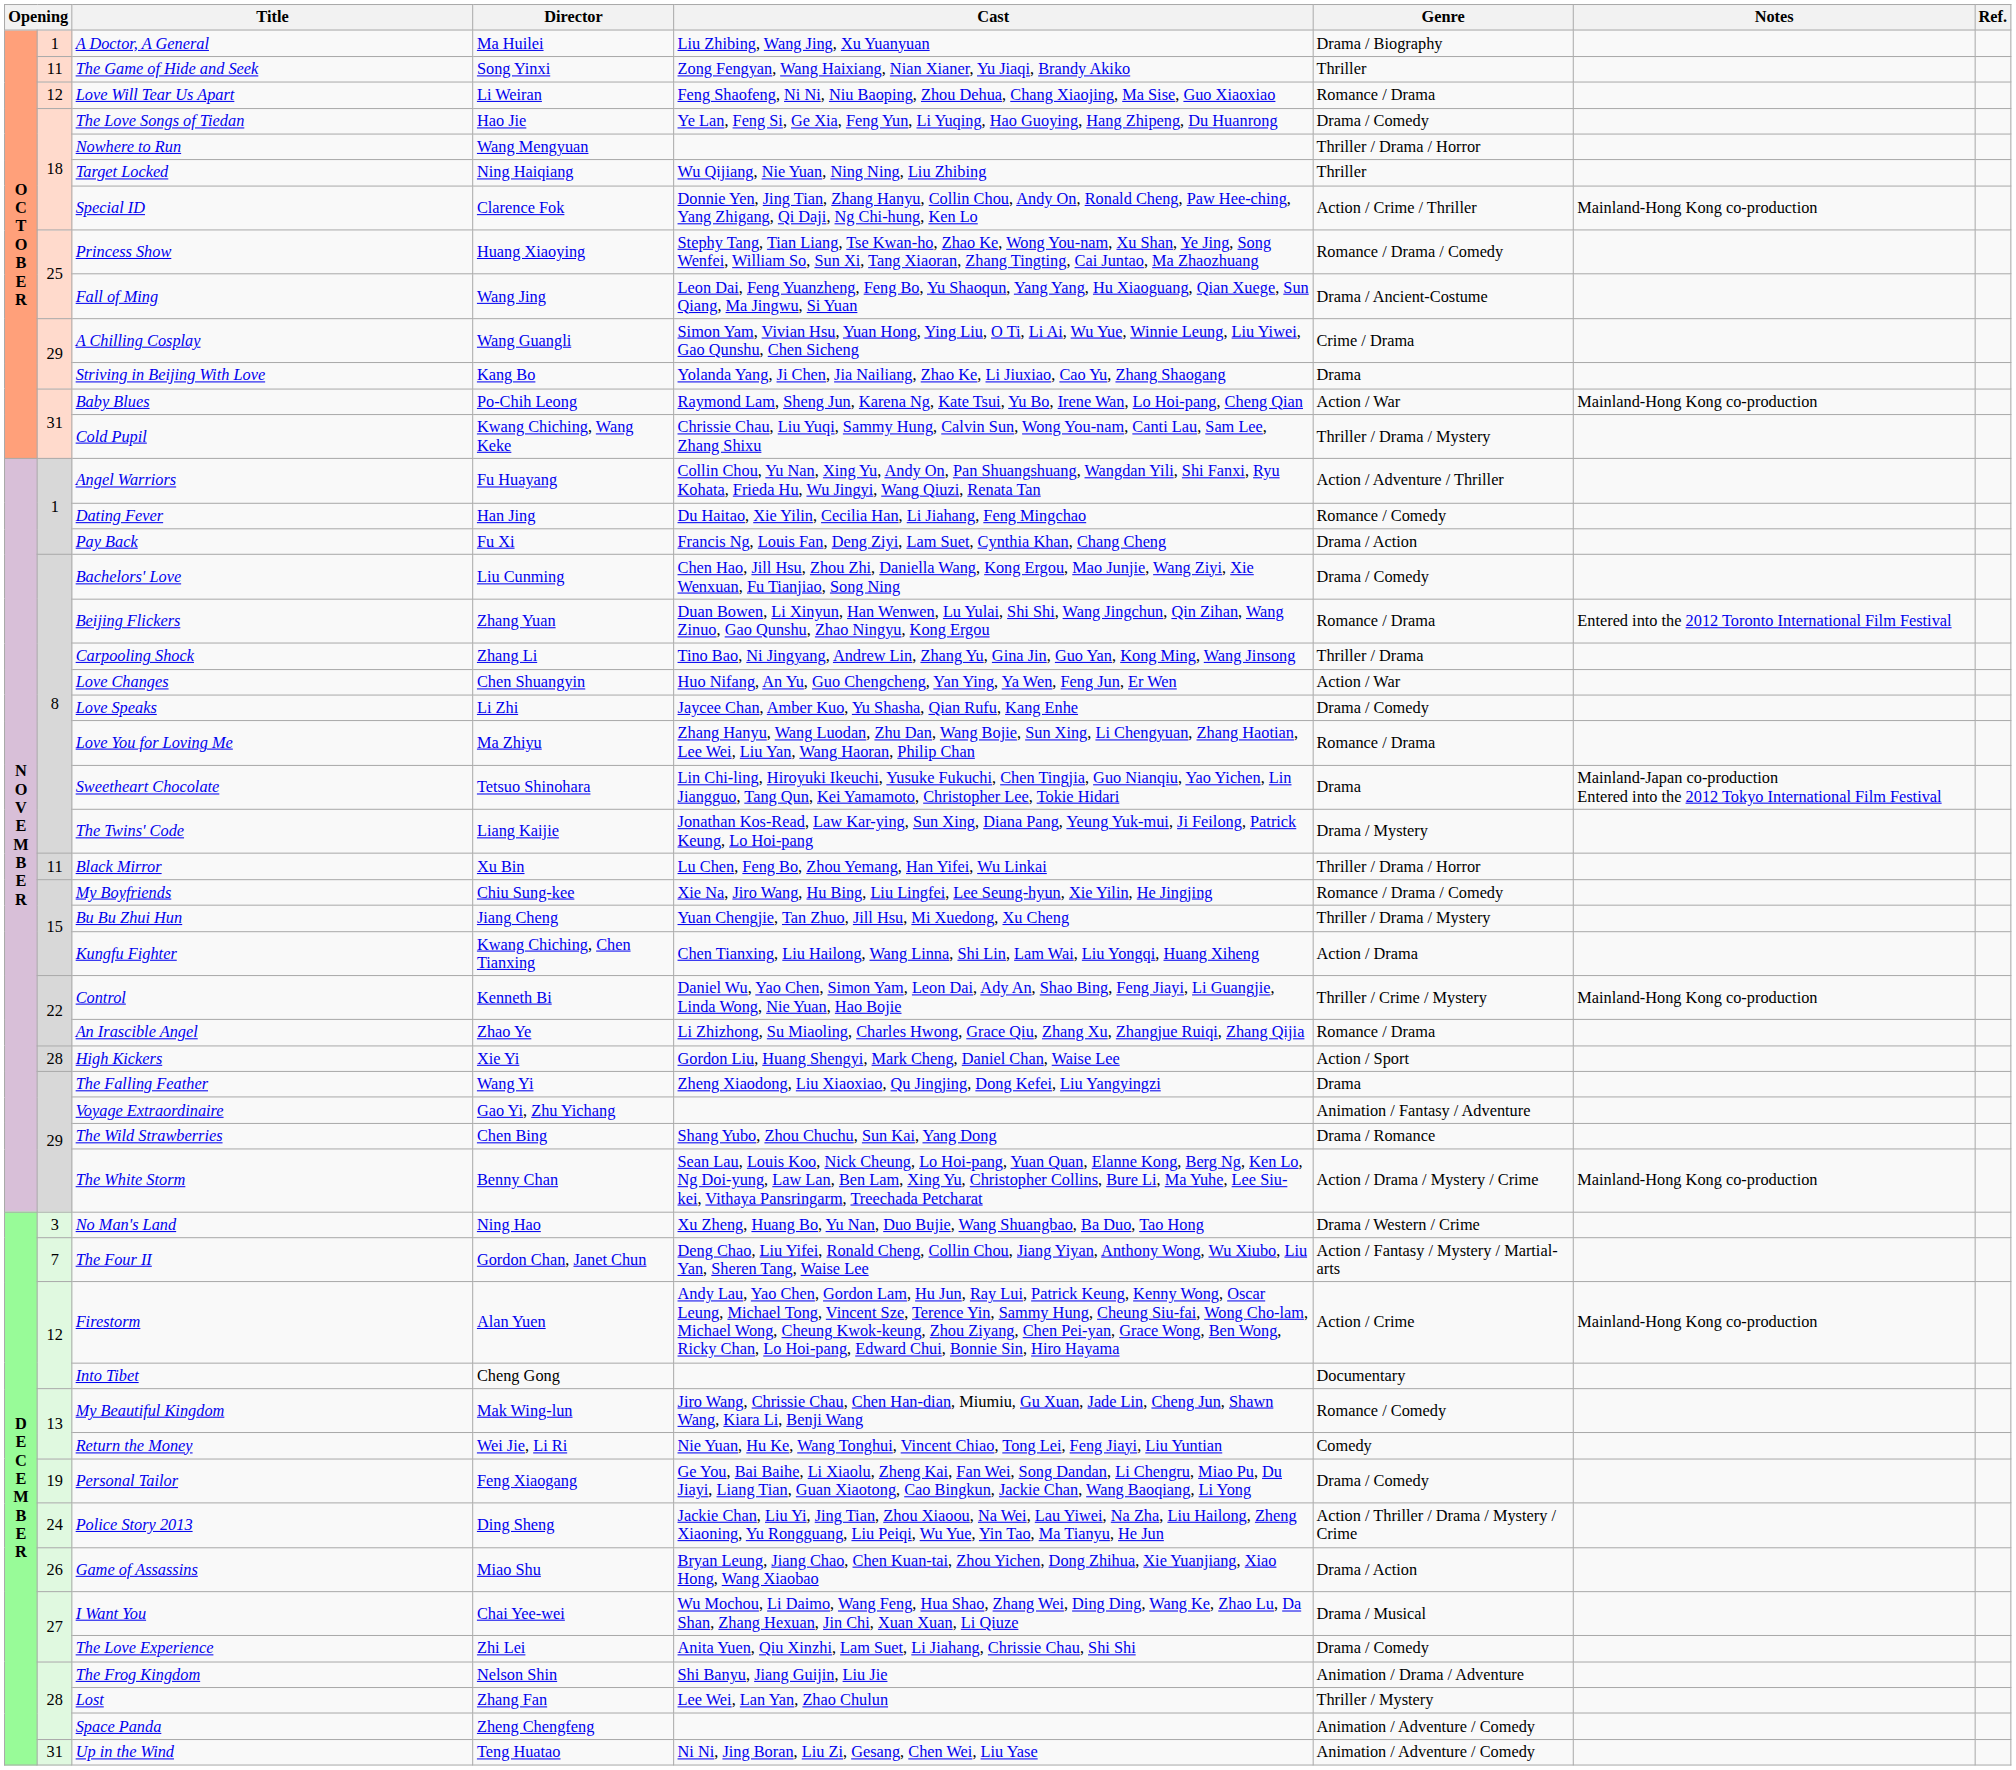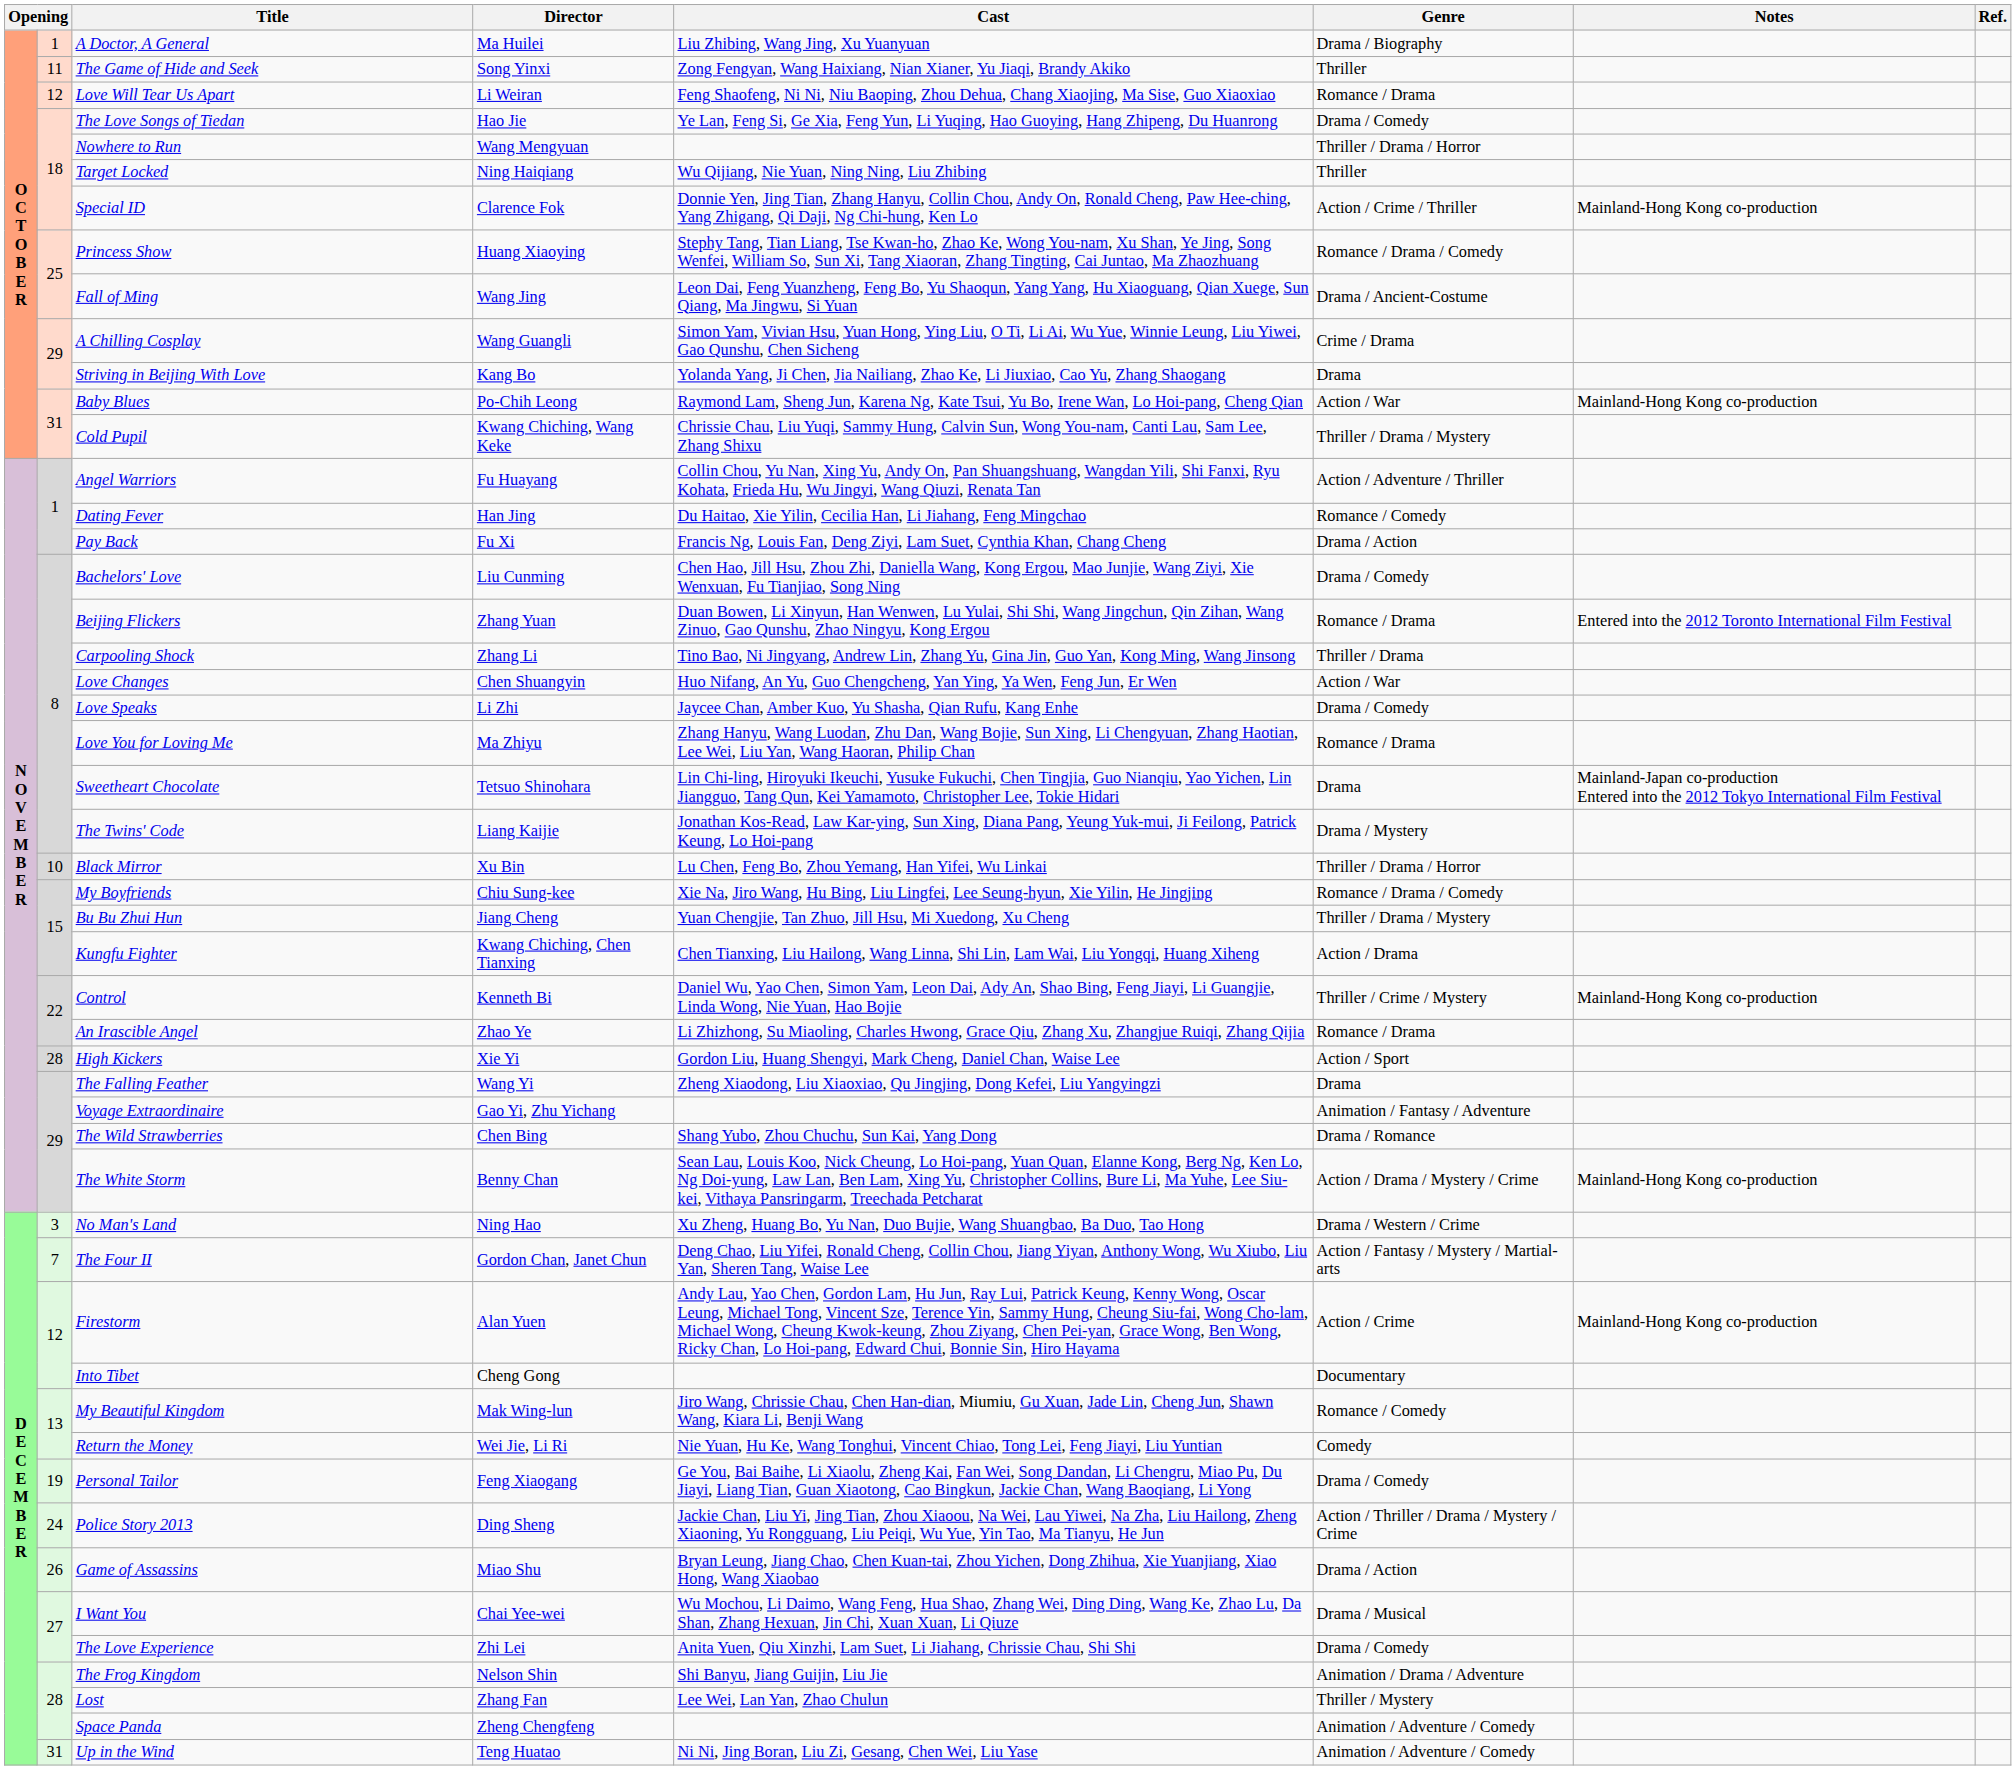(55, 866) 11 -> (55, 866) 10
